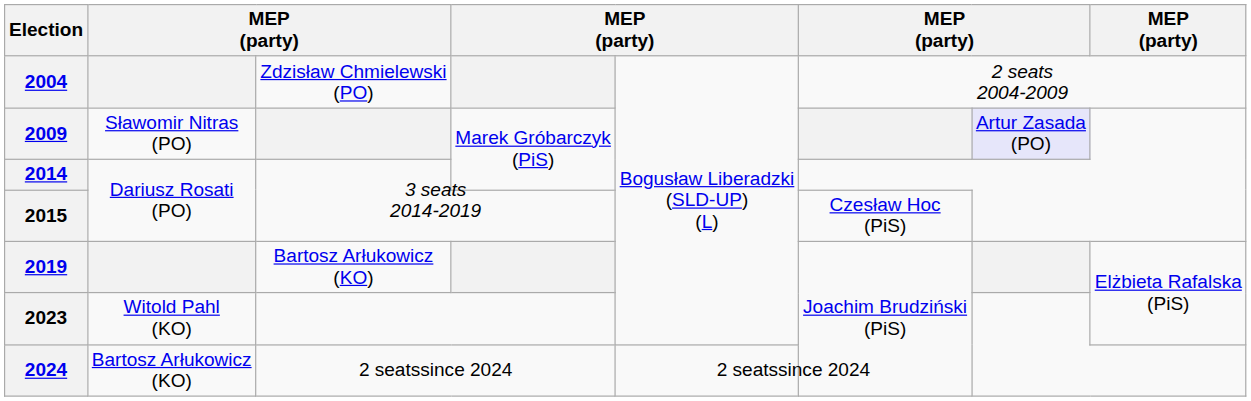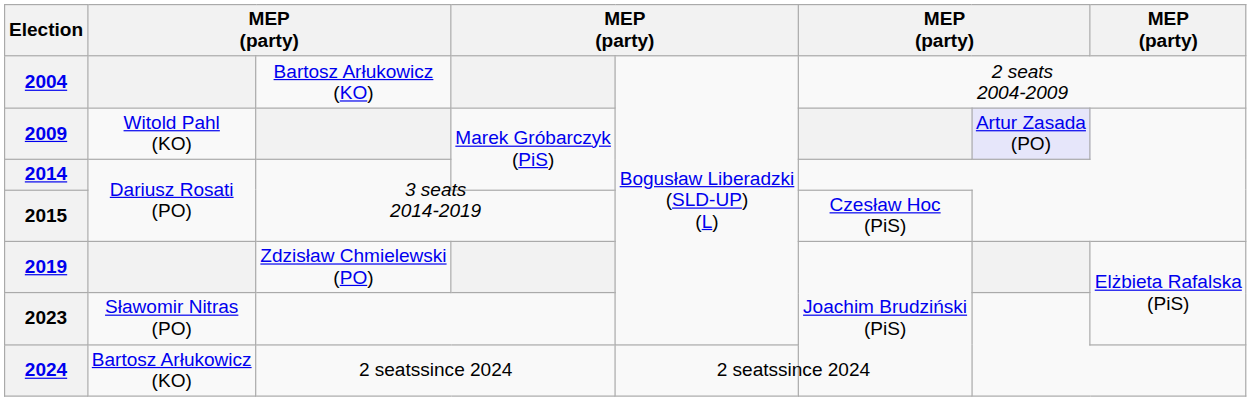(353, 81) Zdzisław Chmielewski (PO) -> (353, 81) Bartosz Arłukowicz (KO)
(172, 133) Sławomir Nitras (PO) -> (172, 133) Witold Pahl (KO)
(353, 266) Bartosz Arłukowicz (KO) -> (353, 266) Zdzisław Chmielewski (PO)
(172, 318) Witold Pahl (KO) -> (172, 318) Sławomir Nitras (PO)
